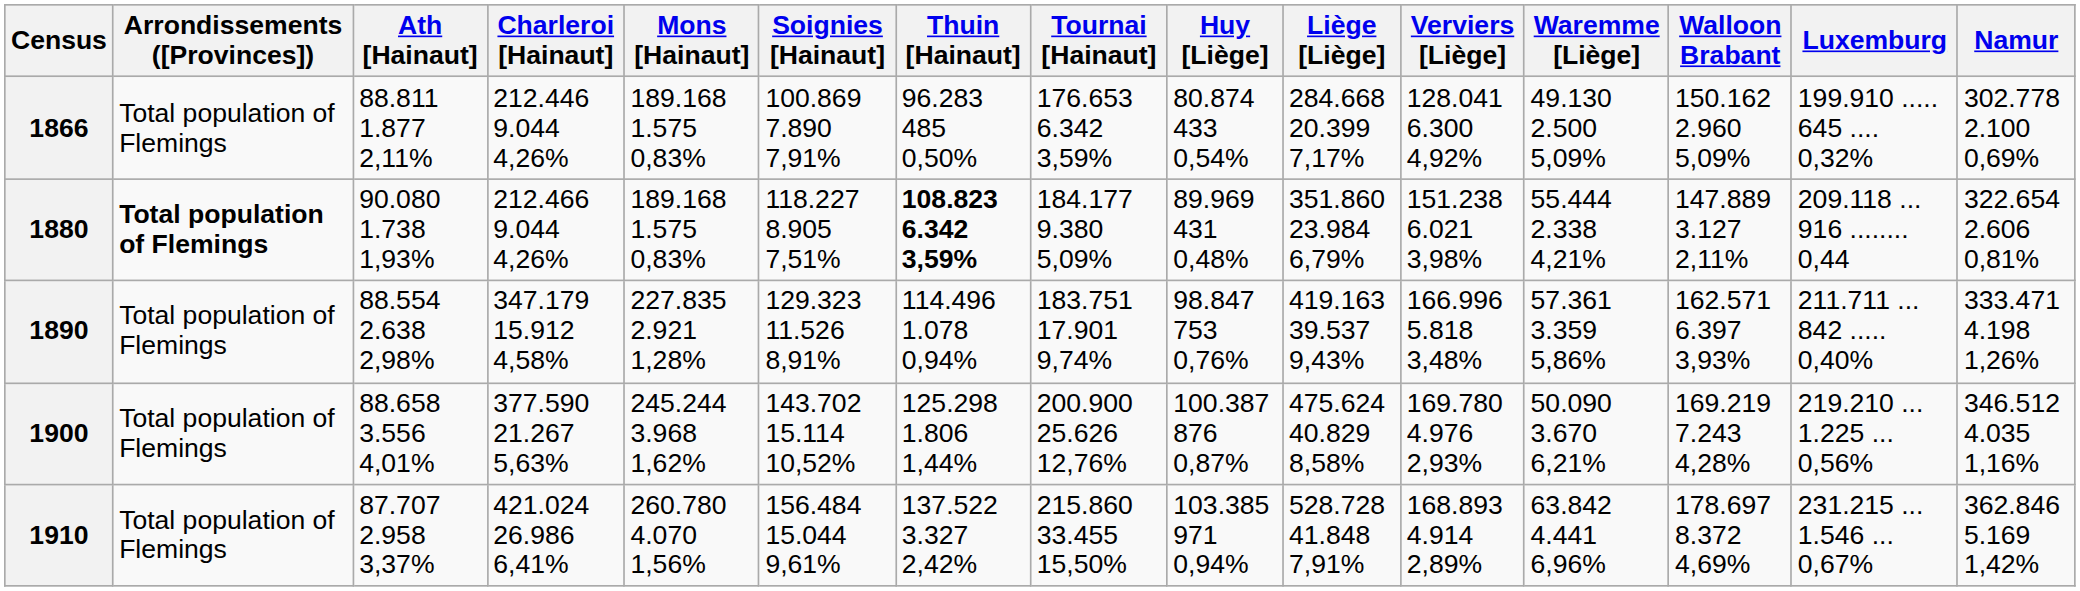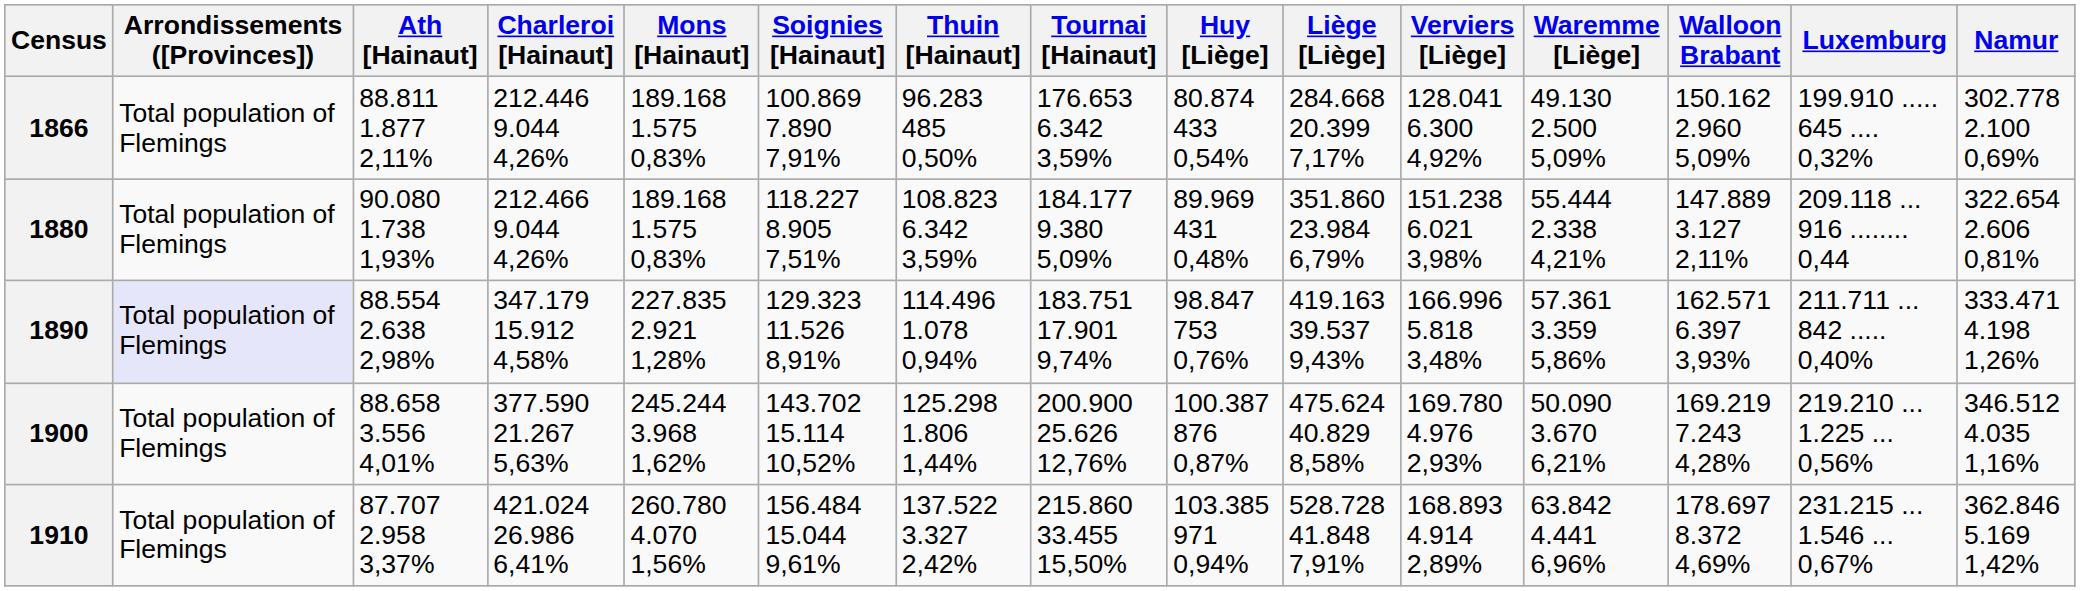(221, 229) bold -> (227, 229) normal
(950, 229) bold -> (950, 229) normal
(227, 331) no background -> (227, 331) lavender background
